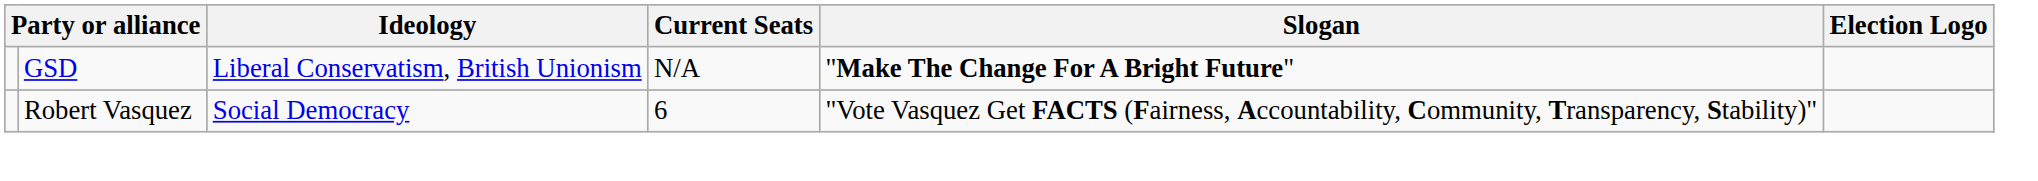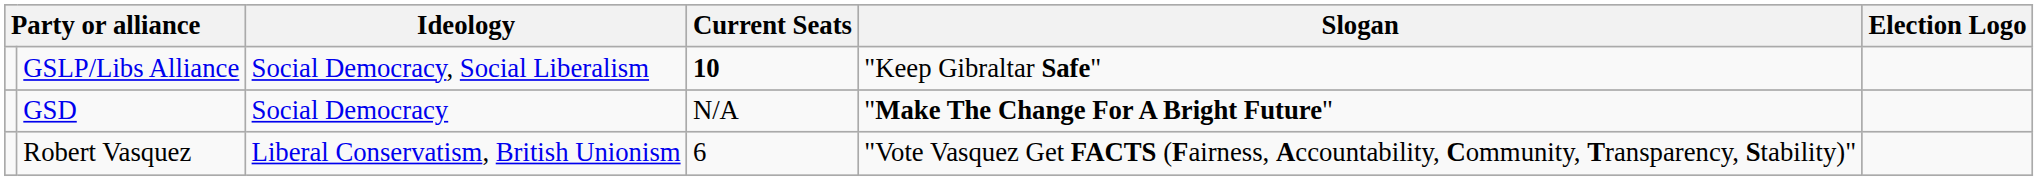+ row: (131, 68)
(427, 68) Liberal Conservatism, British Unionism -> (350, 110) Social Democracy
(311, 110) Social Democracy -> (466, 152) Liberal Conservatism, British Unionism
